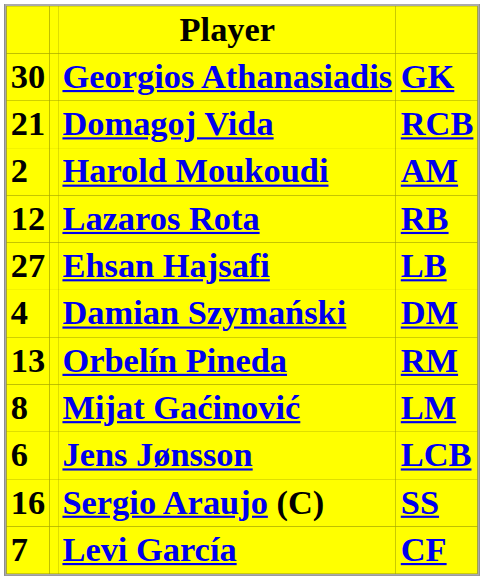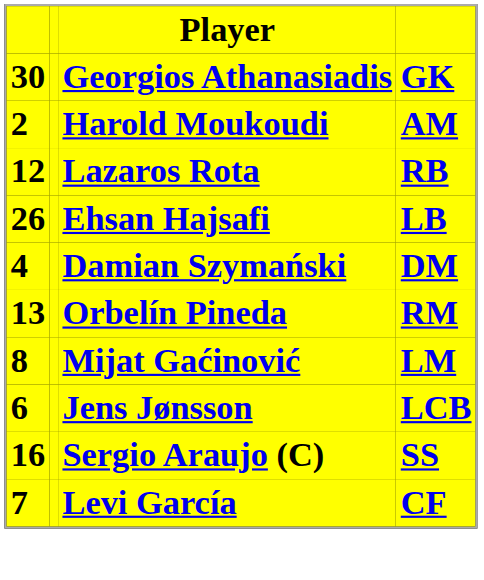- row: (168, 123)
(28, 265) 27 -> (28, 218) 26
